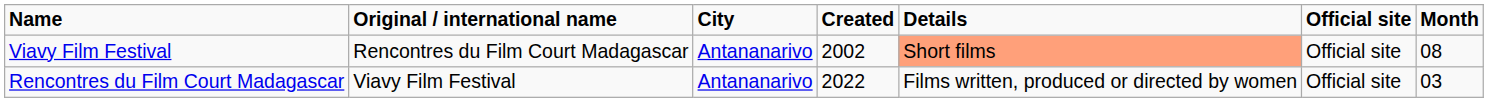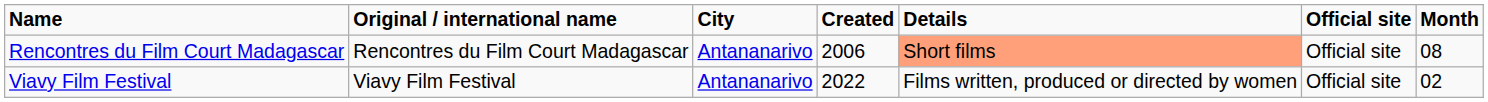(90, 50) Viavy Film Festival -> (177, 50) Rencontres du Film Court Madagascar
(843, 50) 2002 -> (843, 50) 2006
(177, 81) Rencontres du Film Court Madagascar -> (90, 81) Viavy Film Festival
(1431, 81) 03 -> (1431, 81) 02
